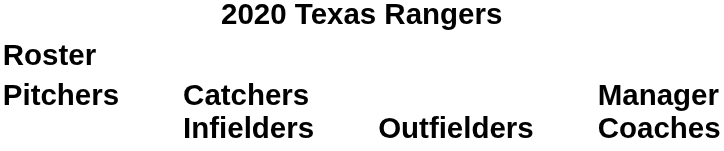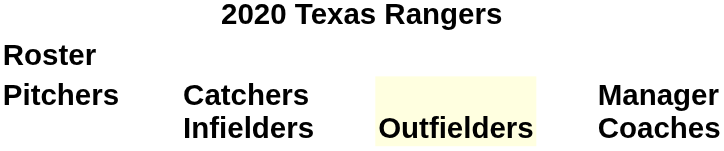(456, 128) no background -> (456, 128) lightyellow background
